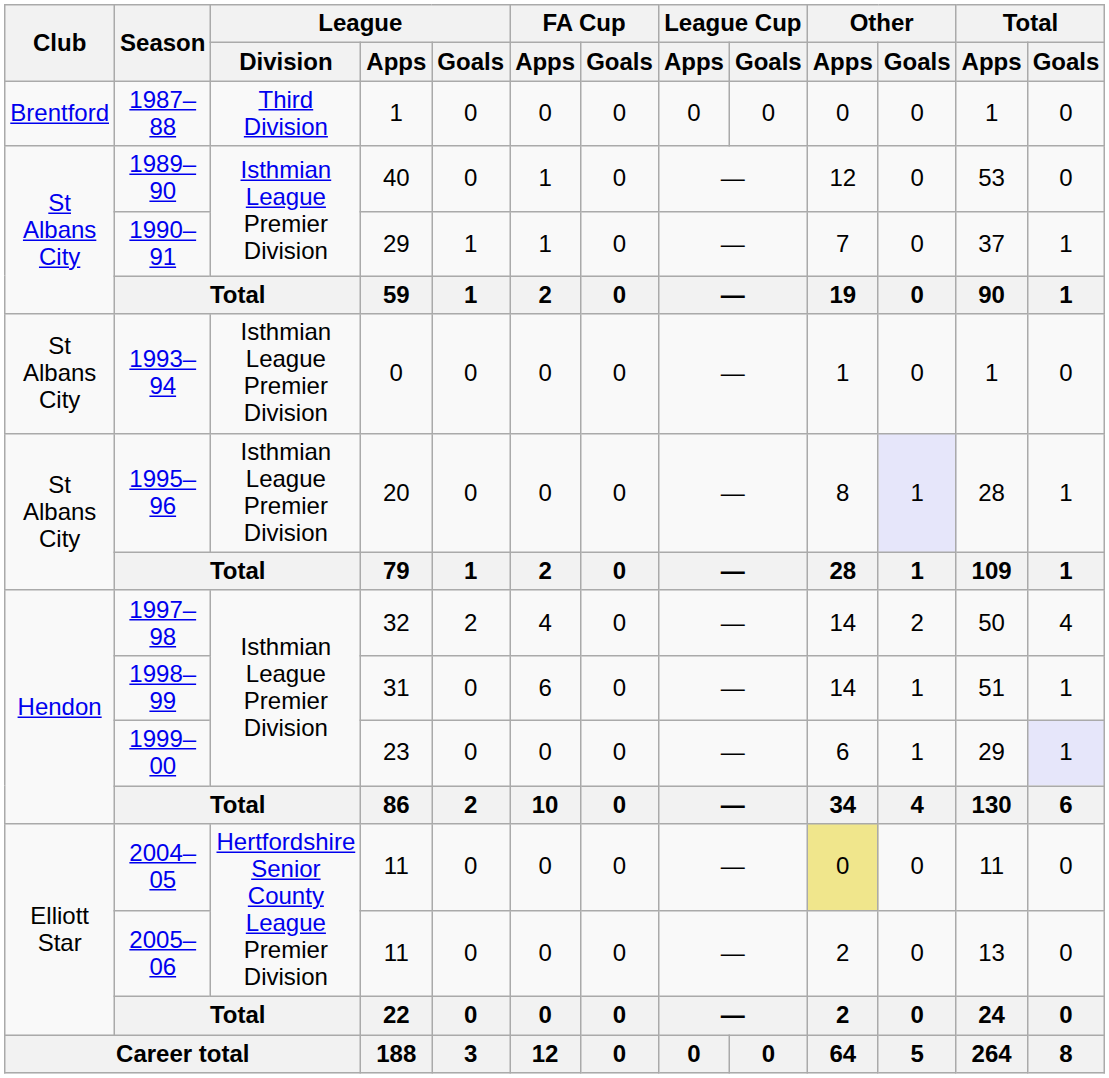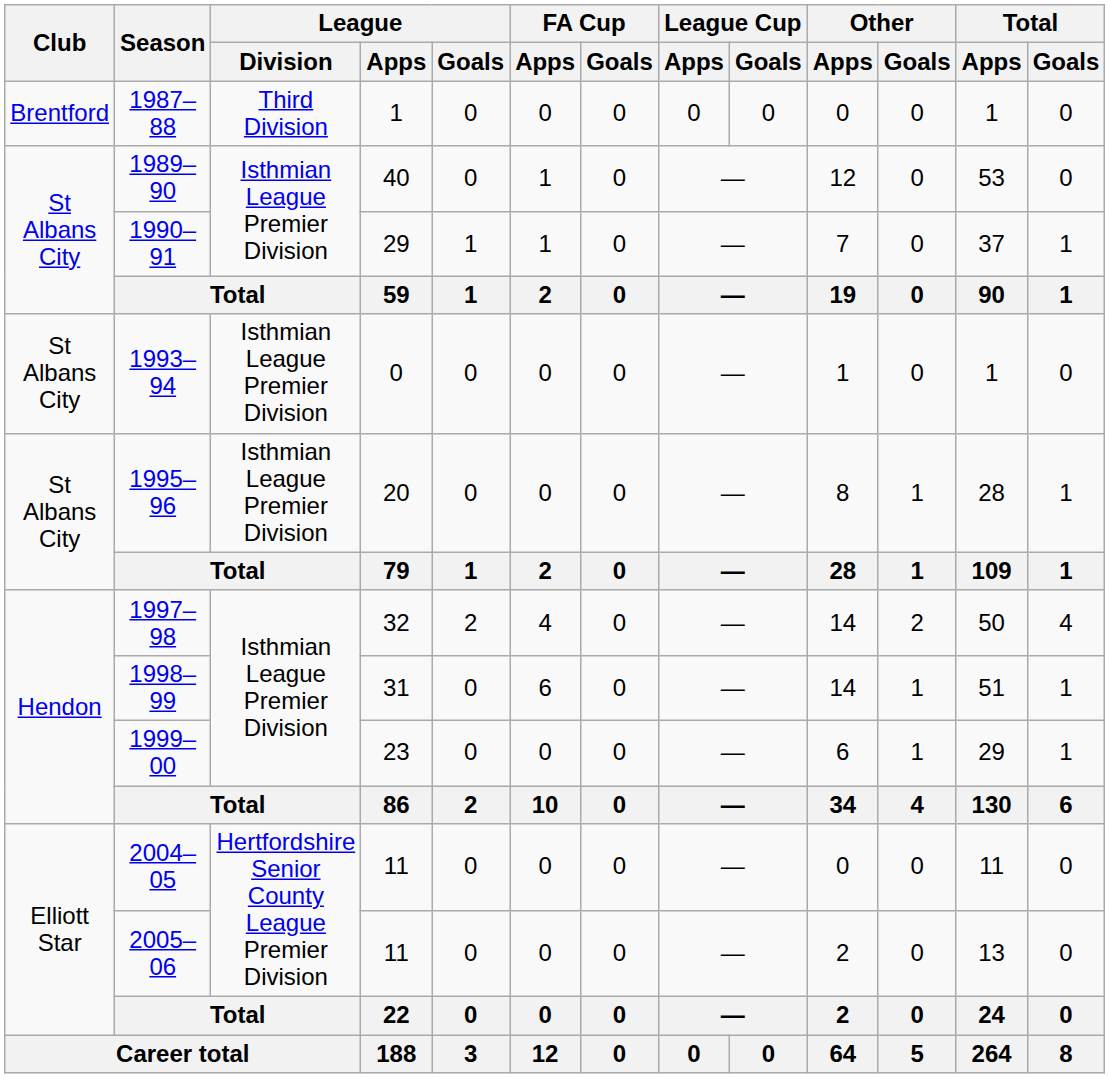(917, 492) lavender background -> (917, 492) no background
(1066, 752) lavender background -> (1066, 752) no background
(843, 866) khaki background -> (843, 866) no background
